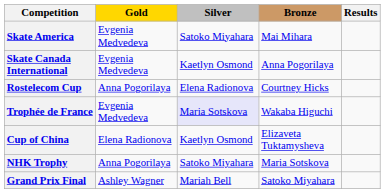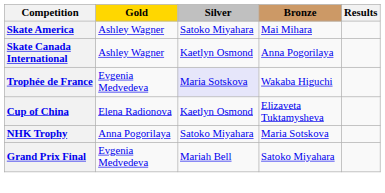(123, 36) Evgenia Medvedeva -> (131, 30) Ashley Wagner
(123, 65) Evgenia Medvedeva -> (131, 53) Ashley Wagner
- row: (44, 88)
(131, 180) Ashley Wagner -> (123, 157) Evgenia Medvedeva
